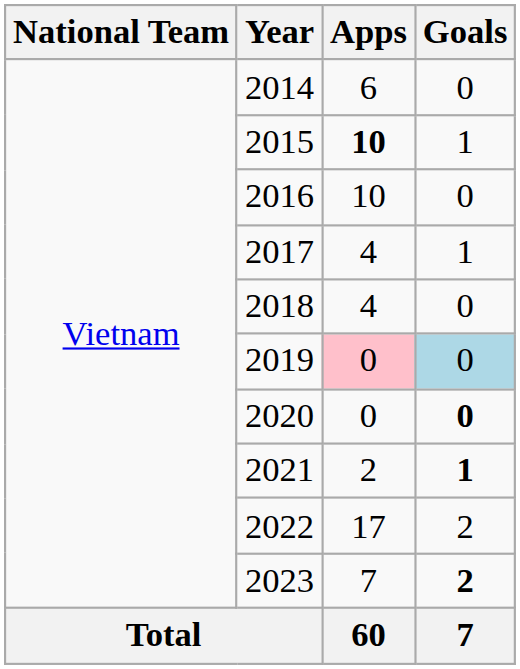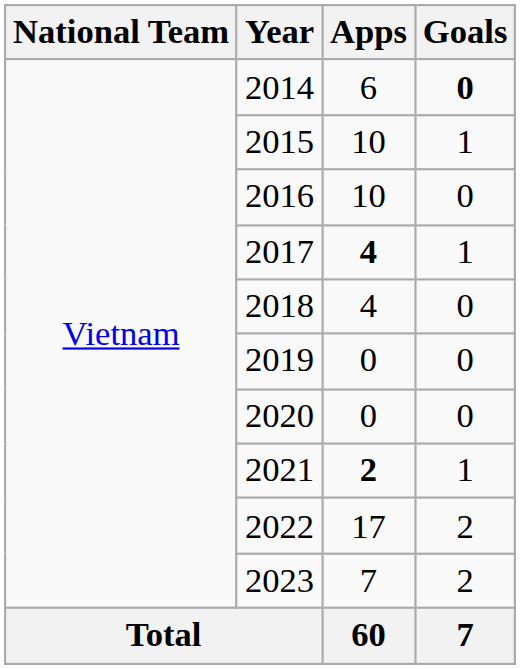(465, 86) normal -> (465, 86) bold
(368, 141) bold -> (368, 141) normal
(368, 251) normal -> (368, 251) bold
(368, 360) pink background -> (368, 360) no background
(465, 360) lightblue background -> (465, 360) no background
(465, 415) bold -> (465, 415) normal
(368, 470) normal -> (368, 470) bold
(465, 470) bold -> (465, 470) normal
(465, 580) bold -> (465, 580) normal
